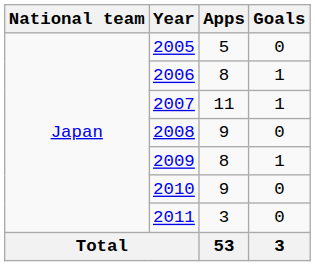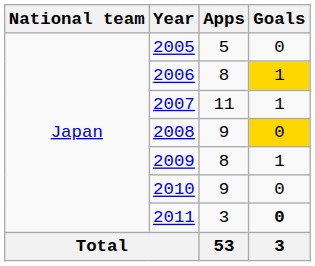(279, 76) no background -> (279, 76) gold background
(279, 132) no background -> (279, 132) gold background
(279, 218) normal -> (279, 218) bold
